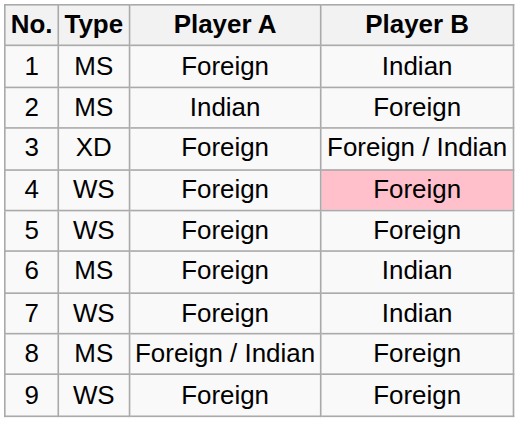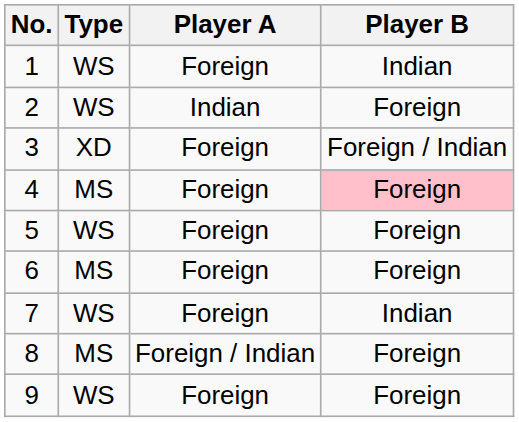(94, 66) MS -> (94, 66) WS
(94, 107) MS -> (94, 107) WS
(94, 189) WS -> (94, 189) MS
(417, 271) Indian -> (417, 271) Foreign
